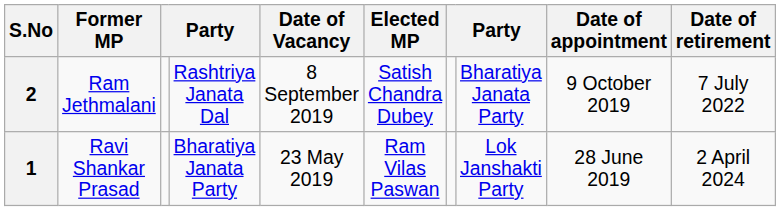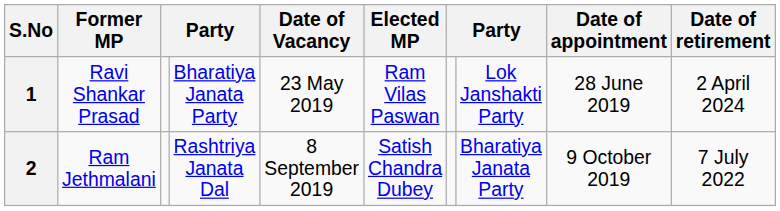rows swapped: (31, 168) <-> (31, 94)
